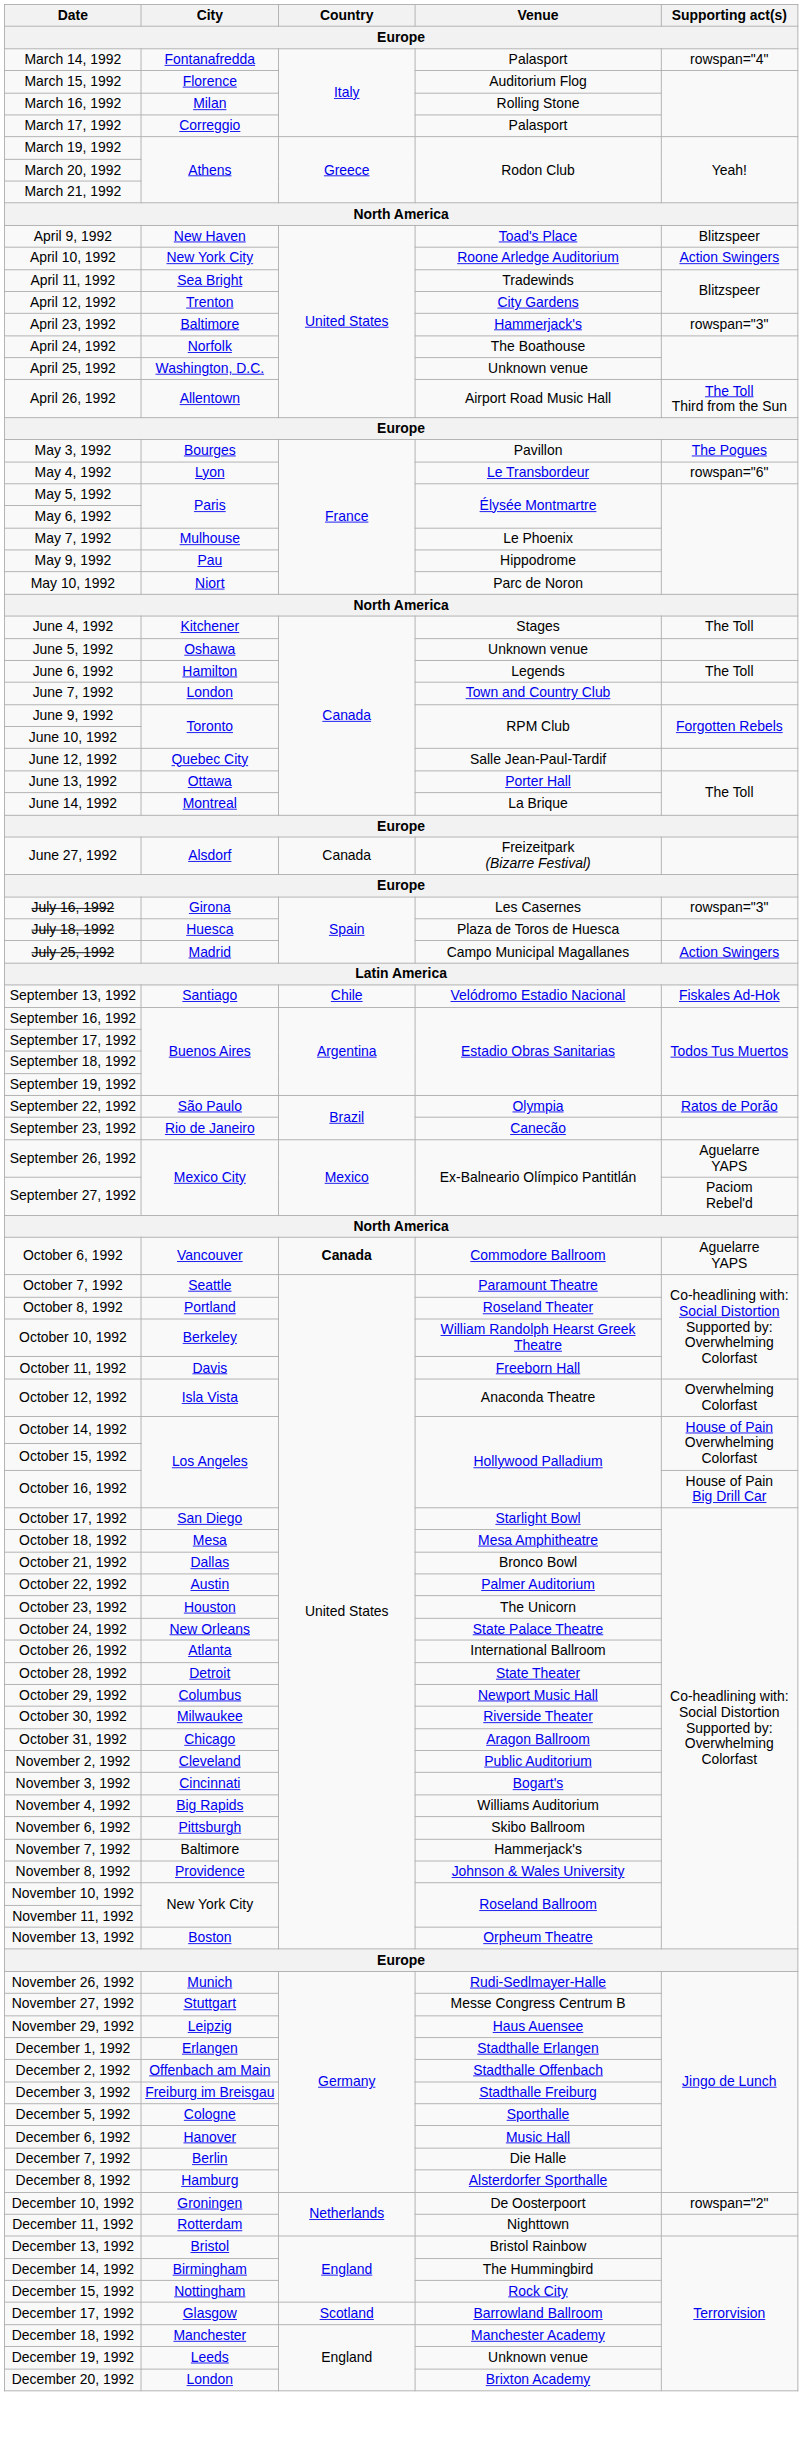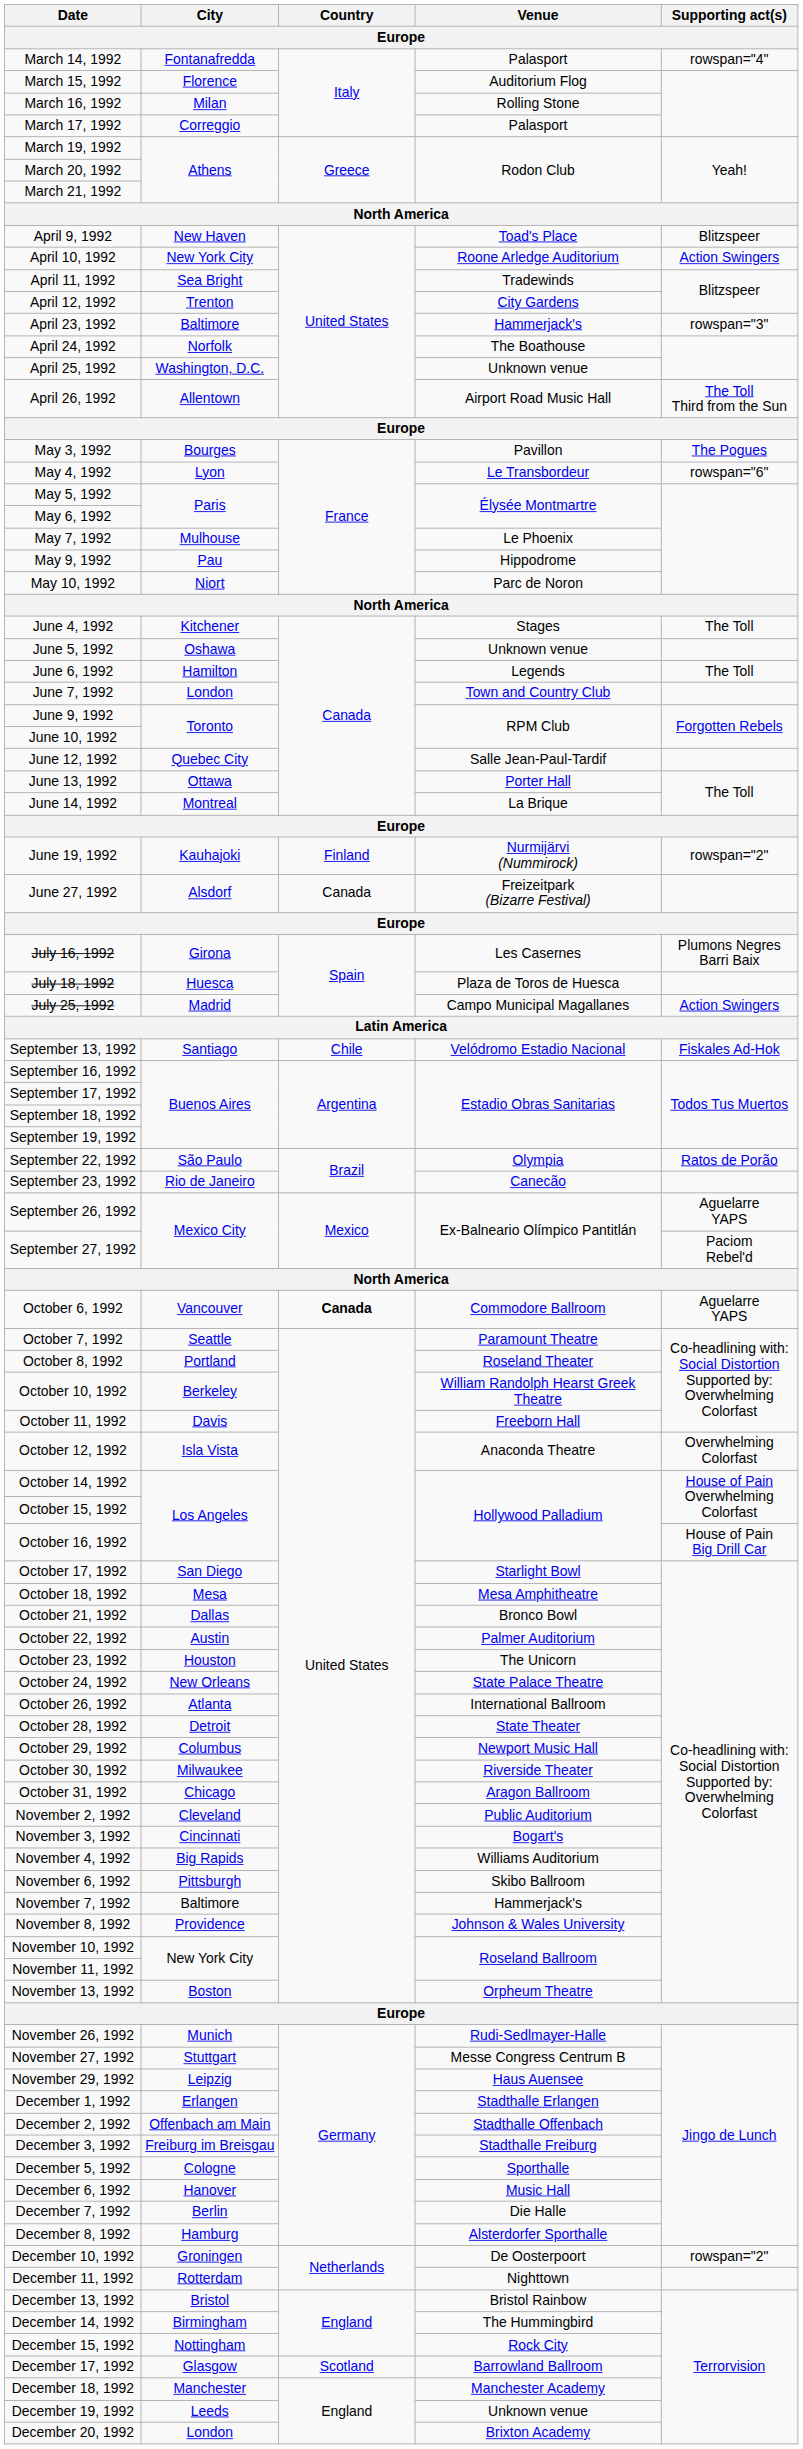+ row: (73, 855)
(729, 907) rowspan="3" -> (729, 953) Plumons Negres Barri Baix
